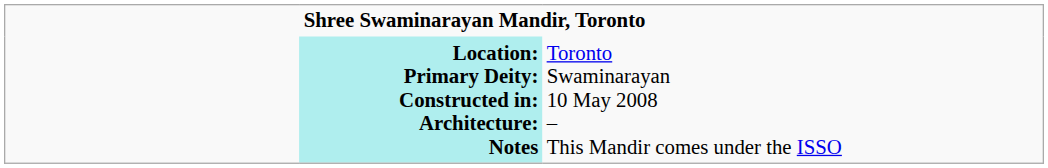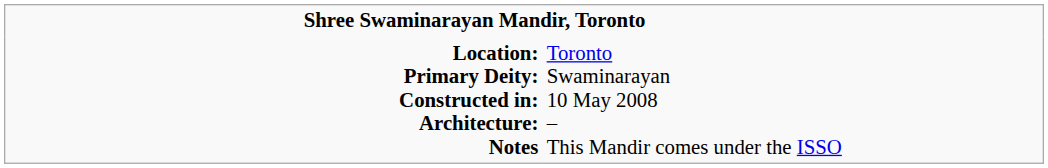(469, 99) paleturquoise background -> (469, 99) no background
